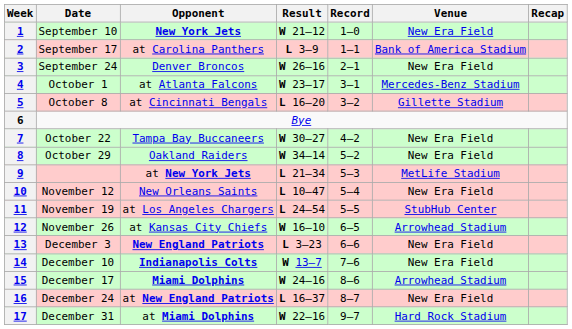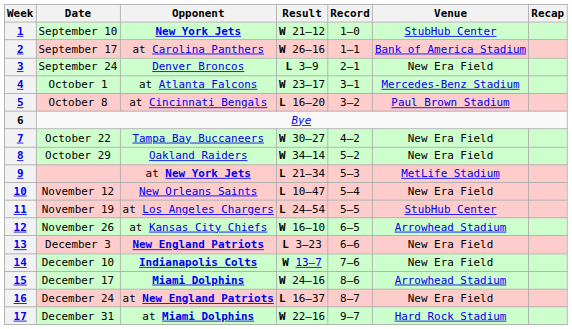(451, 31) New Era Field -> (451, 31) StubHub Center
(302, 49) L 3–9 -> (302, 49) W 26–16
(302, 67) W 26–16 -> (302, 67) L 3–9
(451, 102) Gillette Stadium -> (451, 102) Paul Brown Stadium
